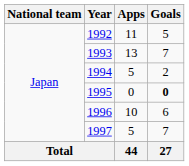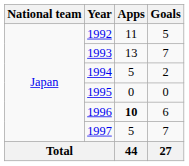(166, 92) bold -> (166, 92) normal
(131, 111) normal -> (131, 111) bold
